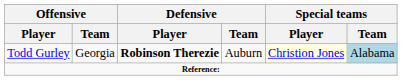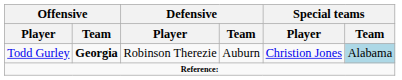(95, 53) normal -> (97, 53) bold
(170, 53) bold -> (170, 53) normal
(306, 53) lightyellow background -> (304, 53) no background
